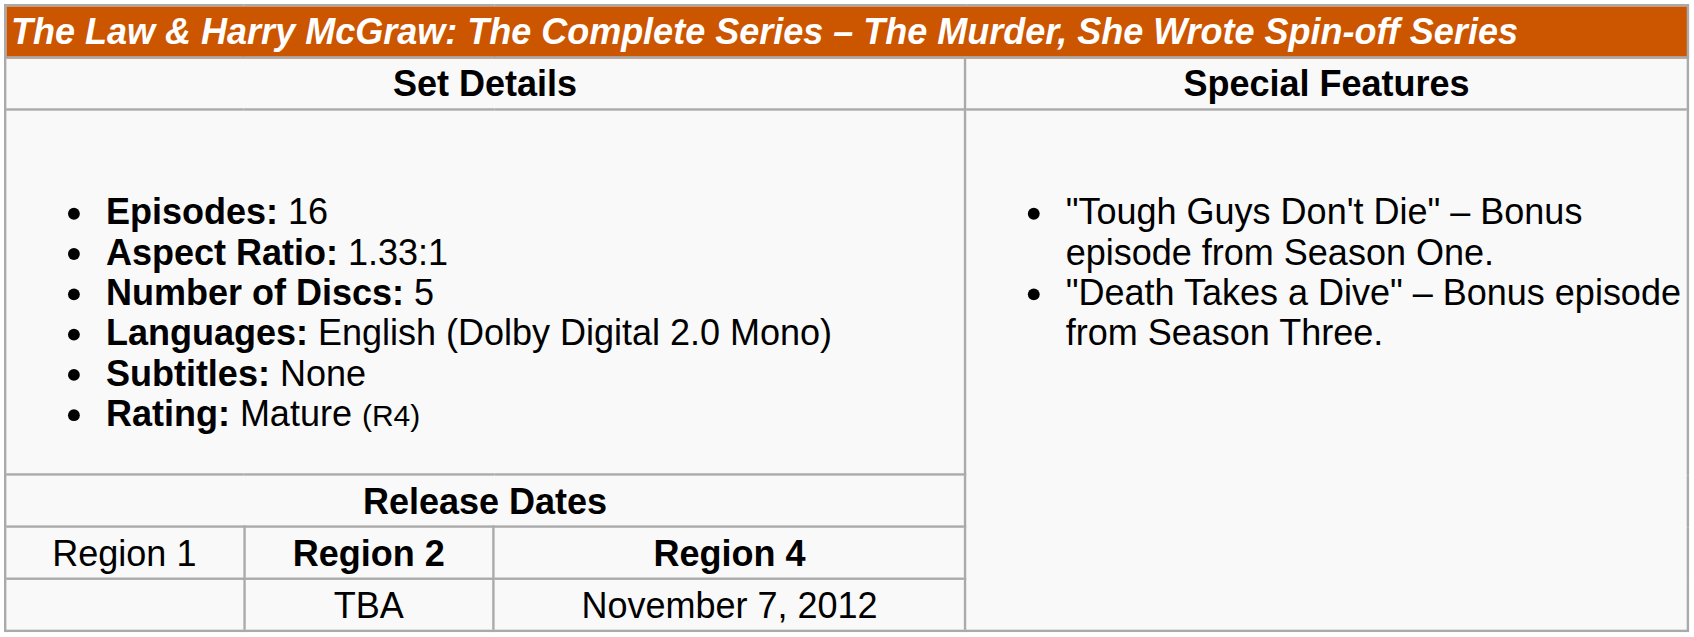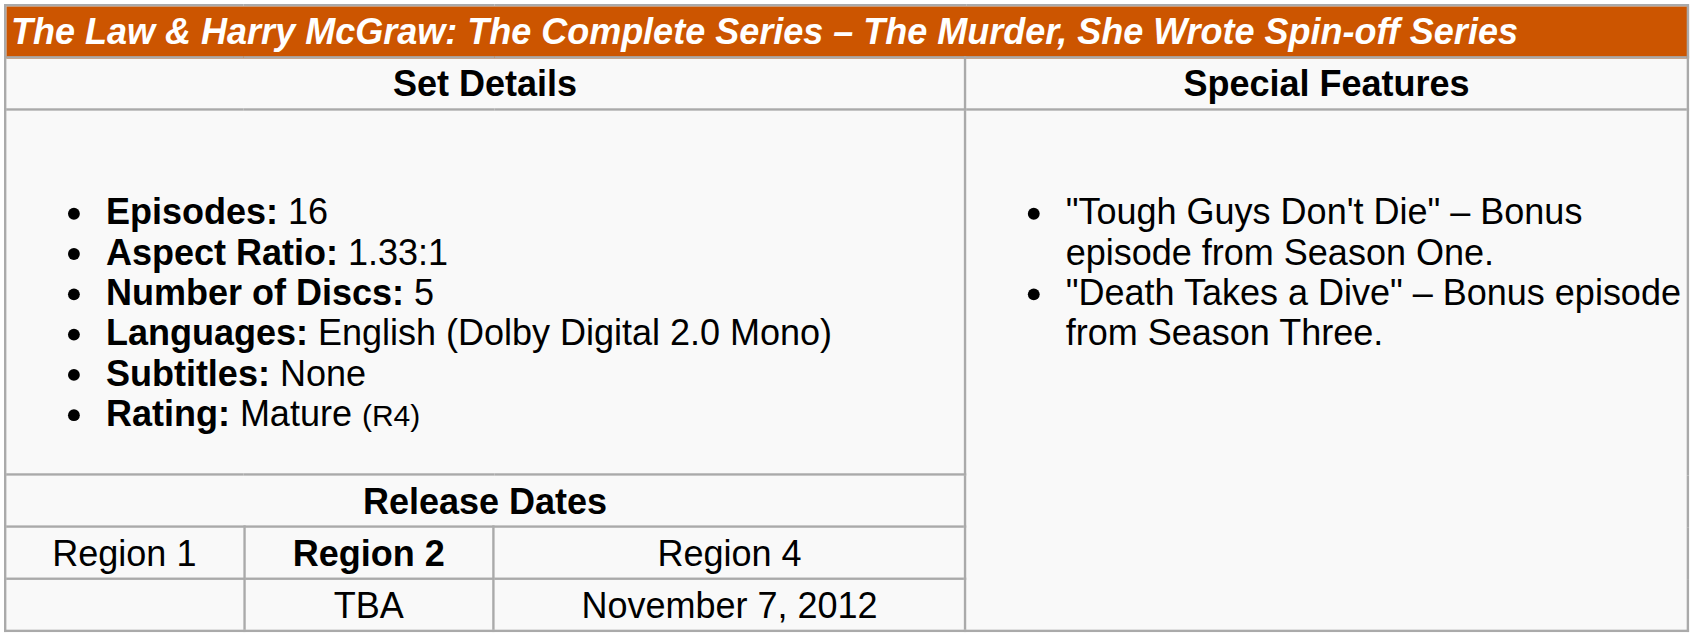(730, 554) bold -> (730, 554) normal
